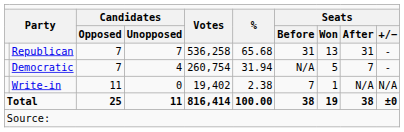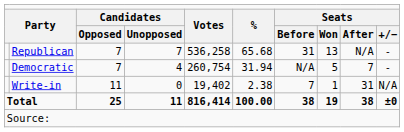(368, 51) 31 -> (364, 51) N/A
(364, 85) N/A -> (368, 85) 31
